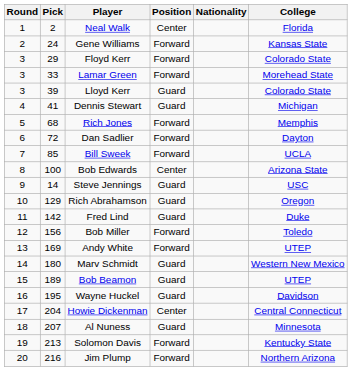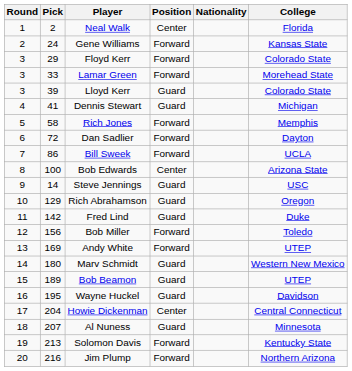(53, 122) 68 -> (53, 122) 58
(53, 153) 85 -> (53, 153) 86
